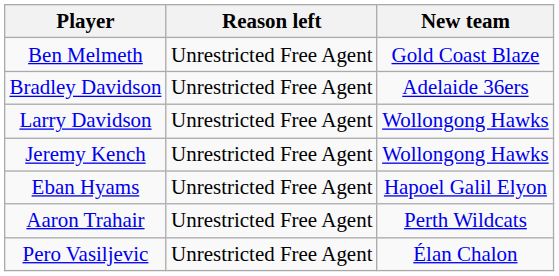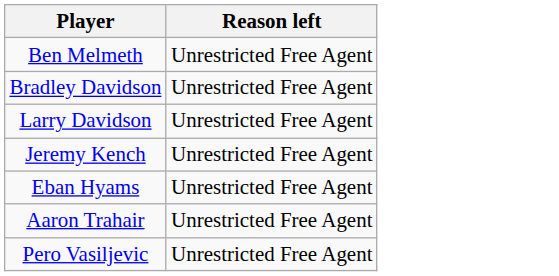- column: (465, 21)
